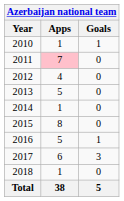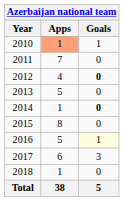(60, 44) no background -> (60, 44) lightsalmon background
(60, 60) pink background -> (60, 60) no background
(99, 76) normal -> (99, 76) bold
(99, 108) normal -> (99, 108) bold
(99, 140) no background -> (99, 140) lightyellow background
